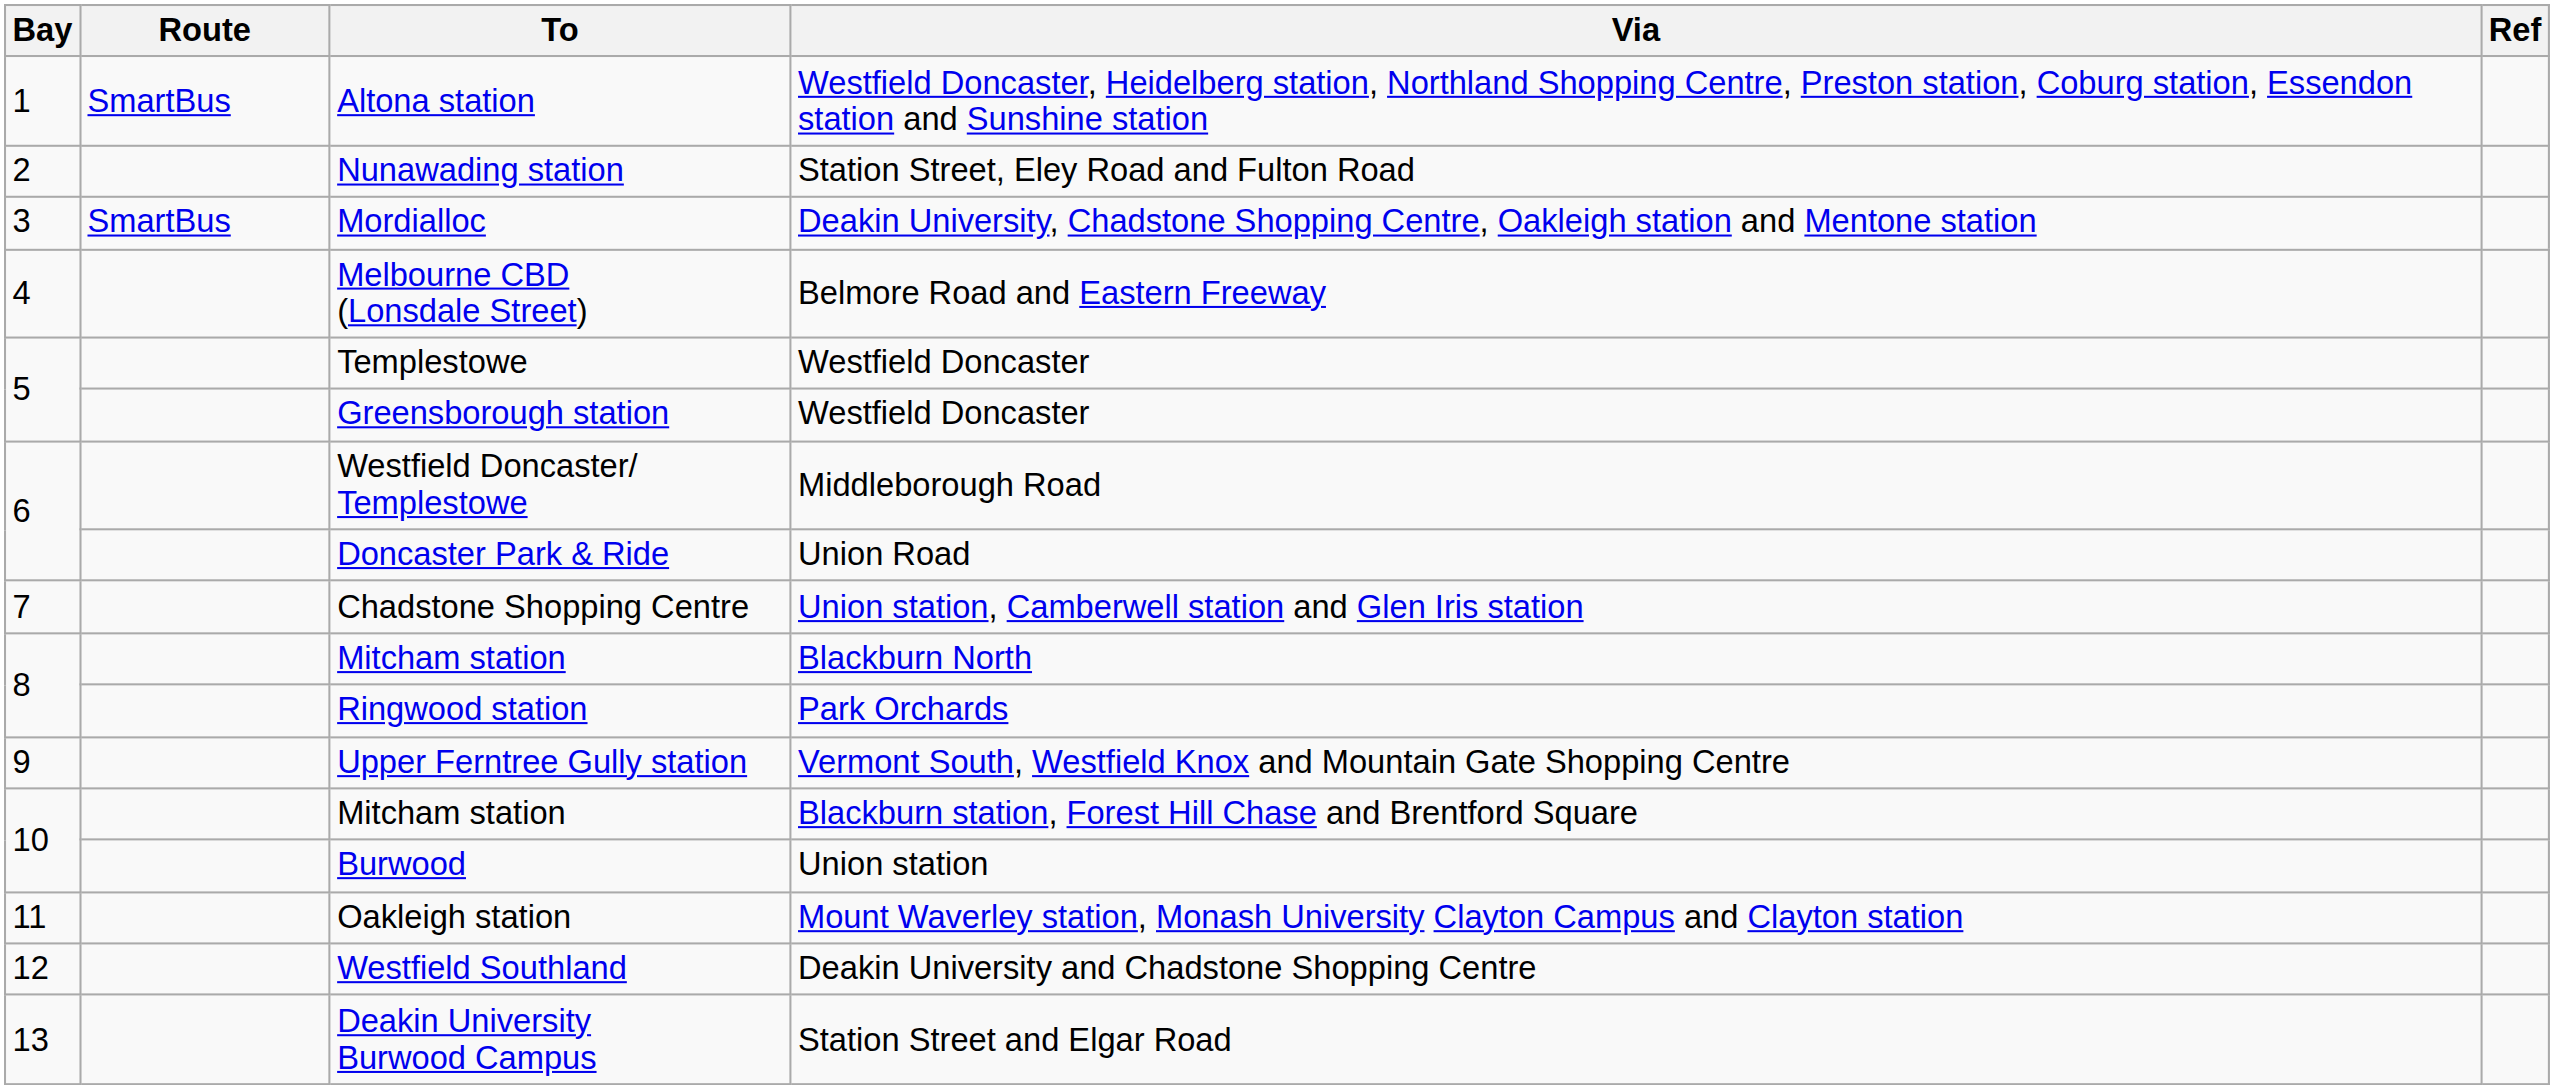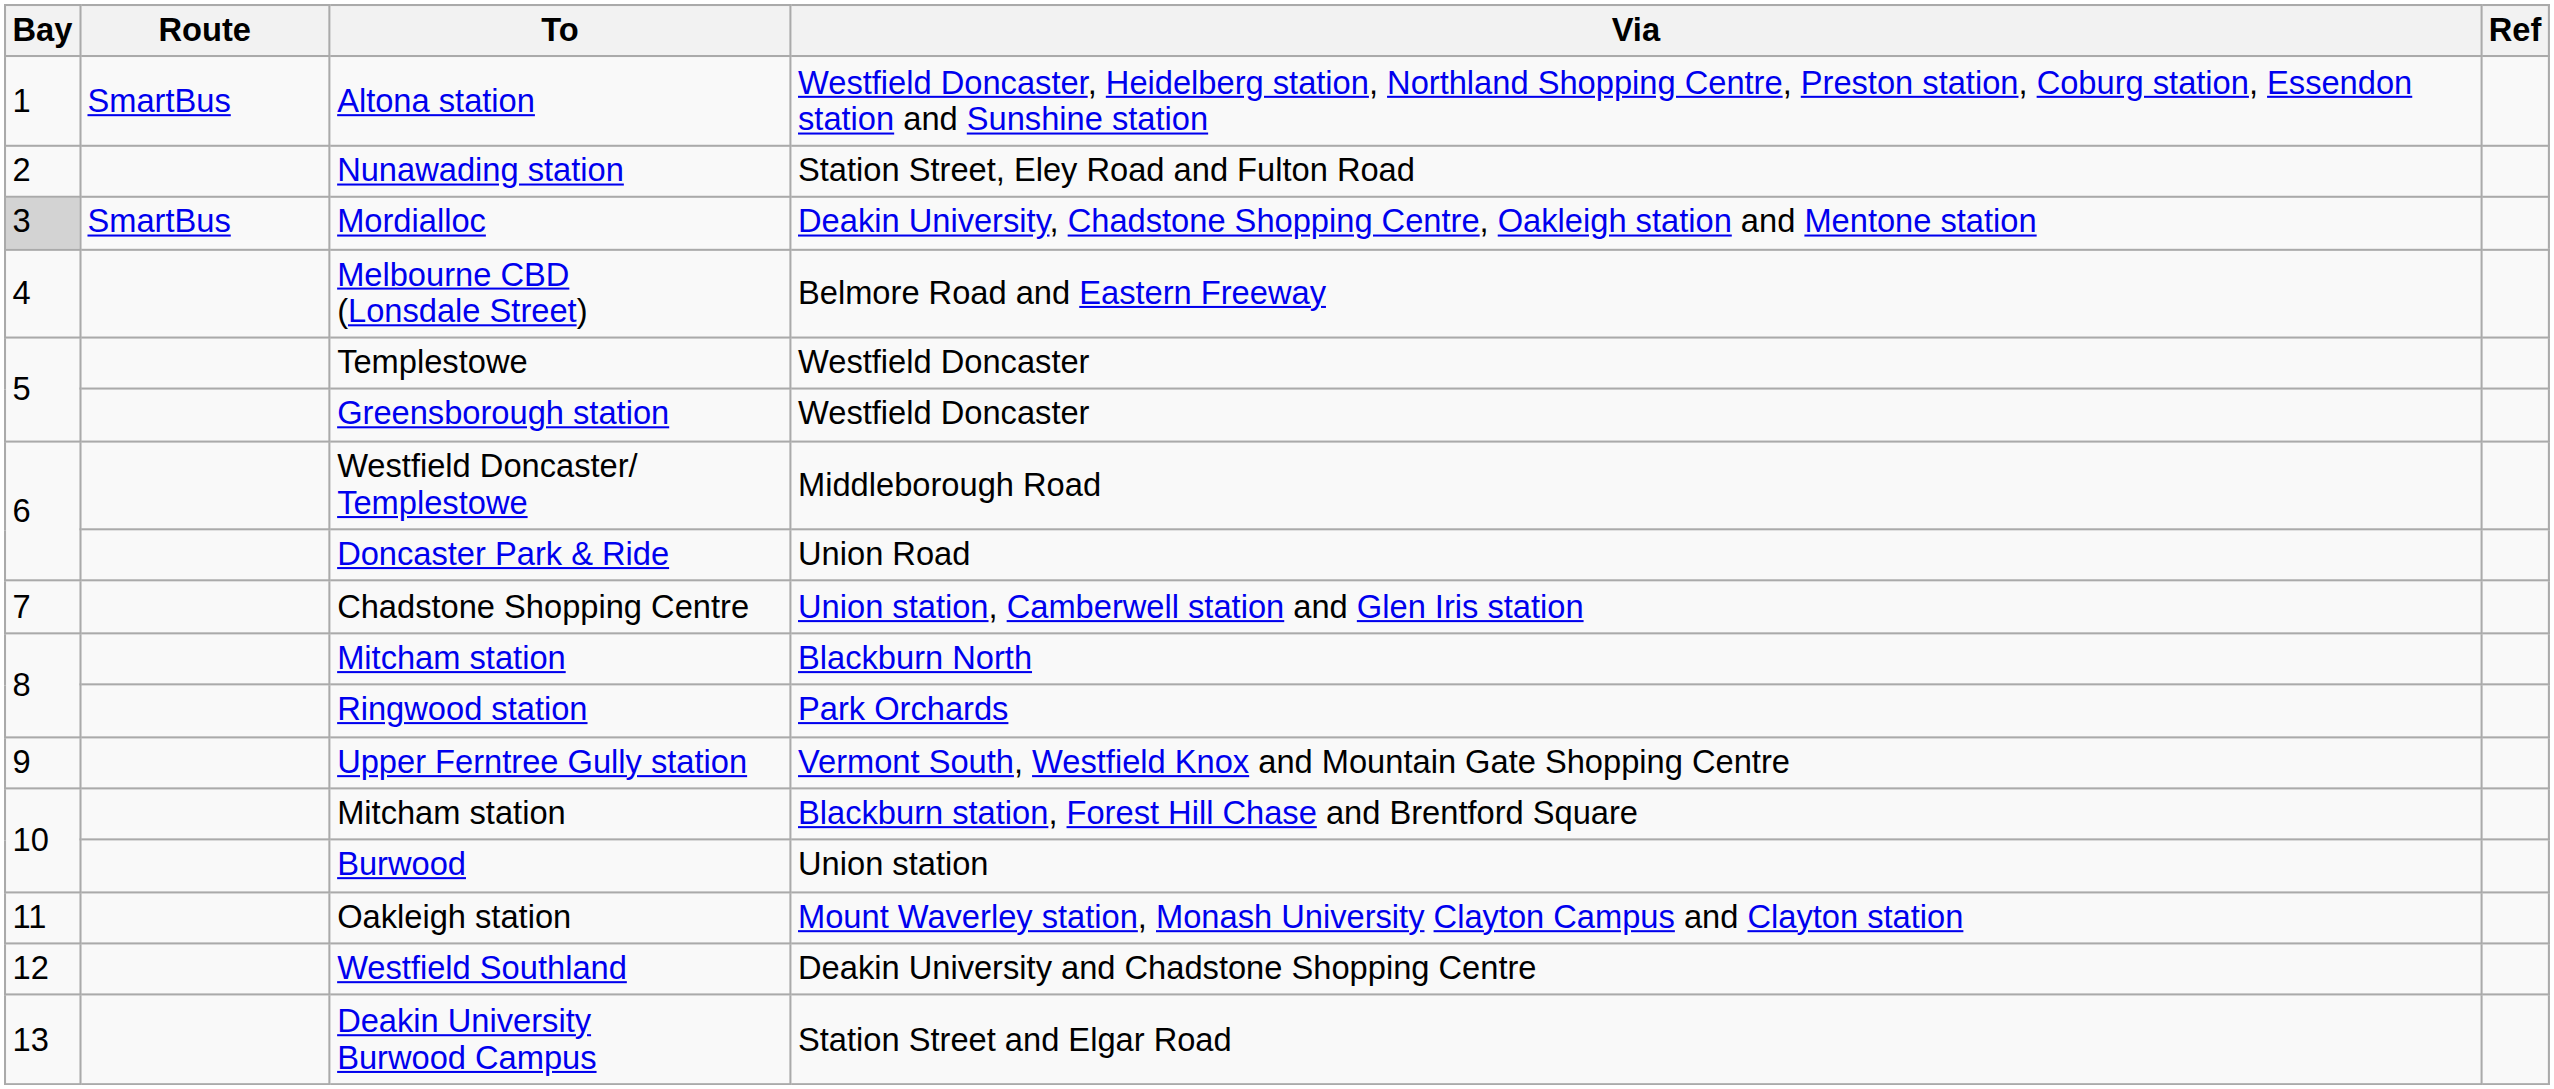(22, 222) no background -> (22, 222) lightgrey background
